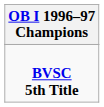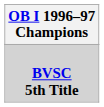(52, 81) no background -> (52, 81) lightgrey background
